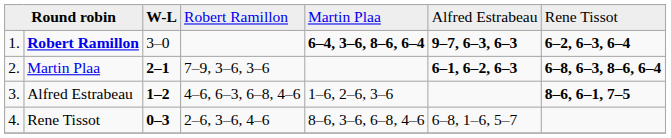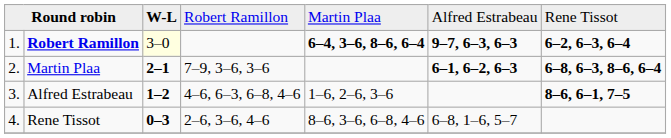(158, 43) no background -> (158, 43) lightyellow background
